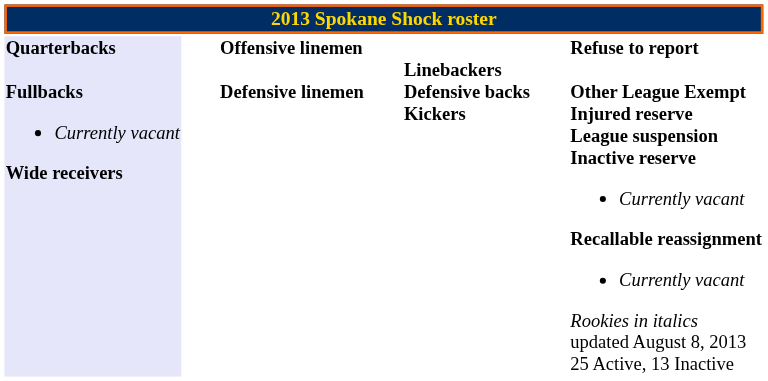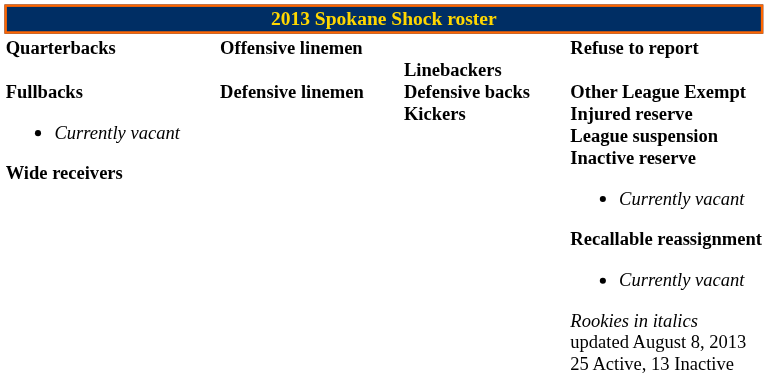(93, 110) lavender background -> (93, 110) no background
